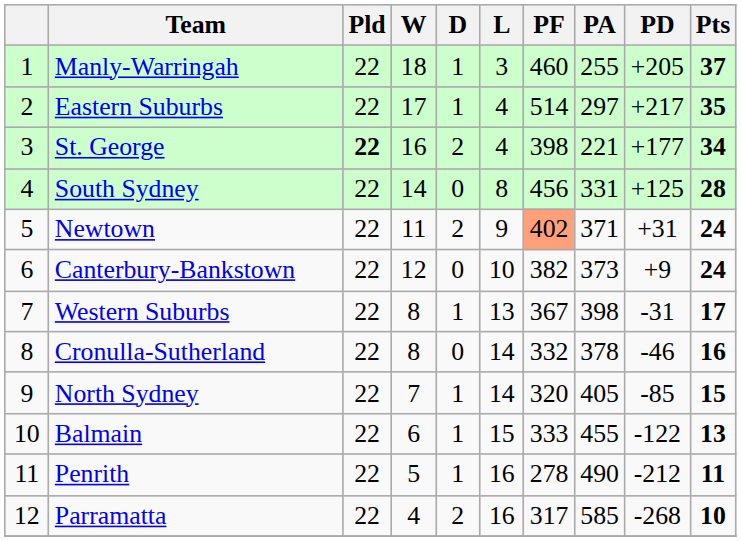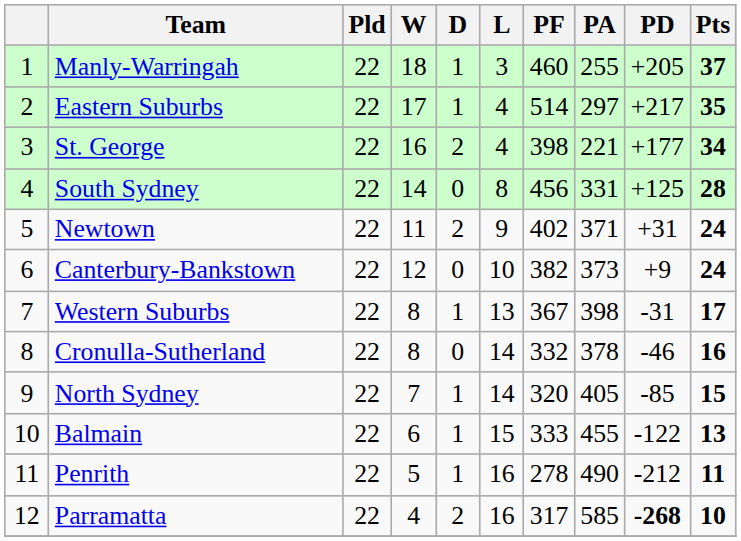(367, 147) bold -> (367, 147) normal
(549, 229) lightsalmon background -> (549, 229) no background
(657, 515) normal -> (657, 515) bold
